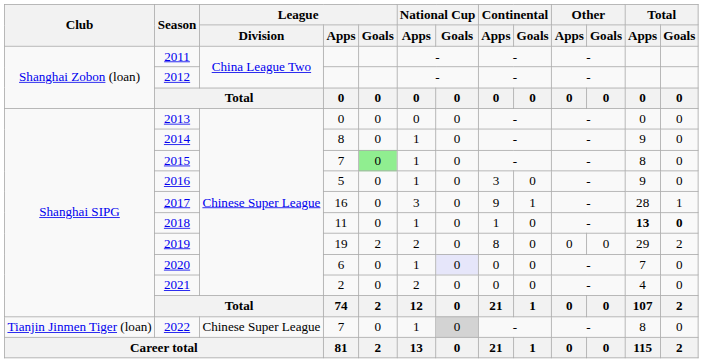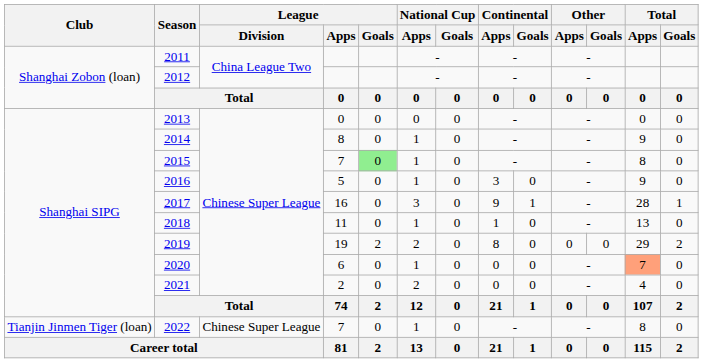(643, 222) bold -> (643, 222) normal
(679, 222) bold -> (679, 222) normal
(457, 264) lavender background -> (457, 264) no background
(643, 264) no background -> (643, 264) lightsalmon background
(457, 327) lightgrey background -> (457, 327) no background
